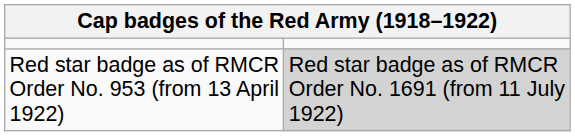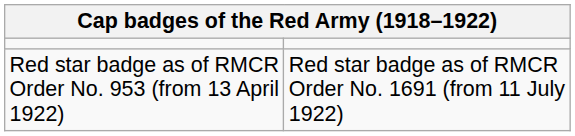(427, 89) lightgrey background -> (427, 89) no background
